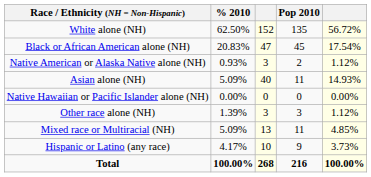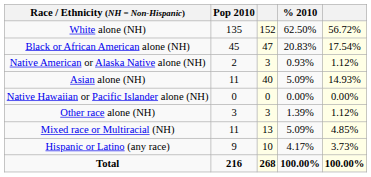columns swapped: (299, 12) <-> (233, 12)
